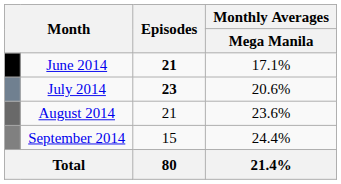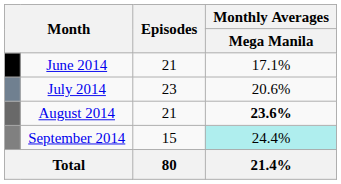(169, 65) bold -> (169, 65) normal
(169, 89) bold -> (169, 89) normal
(271, 113) normal -> (271, 113) bold
(271, 137) no background -> (271, 137) paleturquoise background
